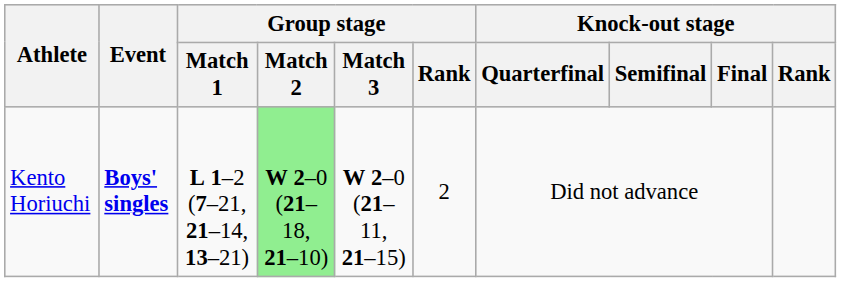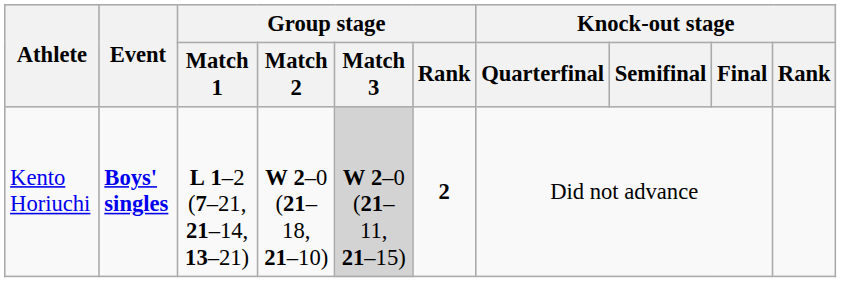(296, 218) lightgreen background -> (296, 218) no background
(374, 218) no background -> (374, 218) lightgrey background
(444, 191) normal -> (444, 191) bold
